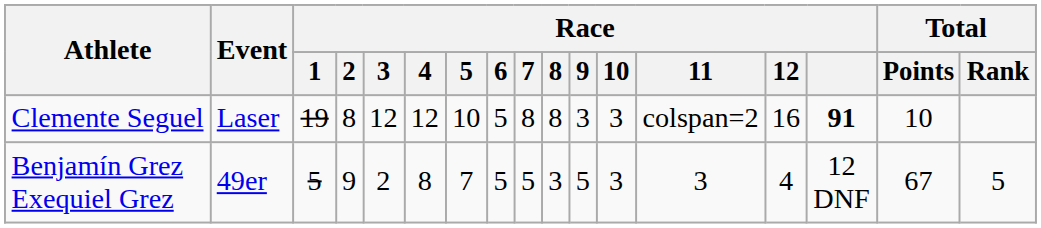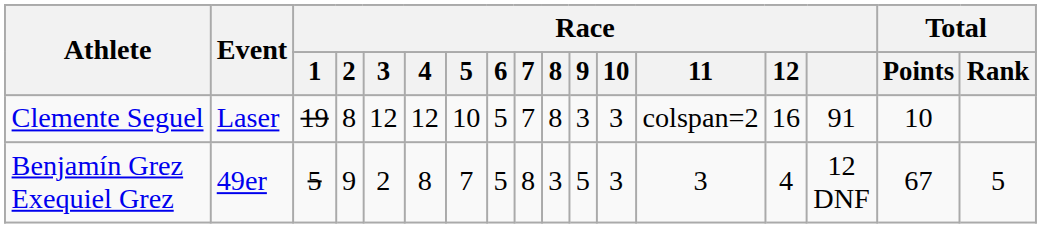(528, 118) 8 -> (528, 118) 7
(842, 118) bold -> (842, 118) normal
(528, 181) 5 -> (528, 181) 8
